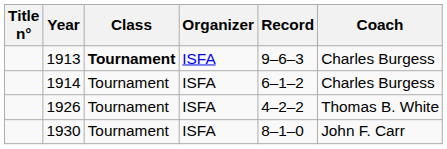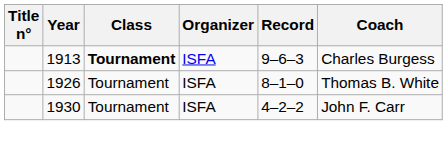- row: (63, 82)
(282, 107) 4–2–2 -> (282, 82) 8–1–0
(282, 131) 8–1–0 -> (282, 107) 4–2–2
